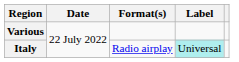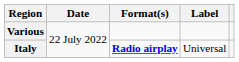(142, 48) normal -> (145, 48) bold
(200, 48) paleturquoise background -> (205, 48) no background
